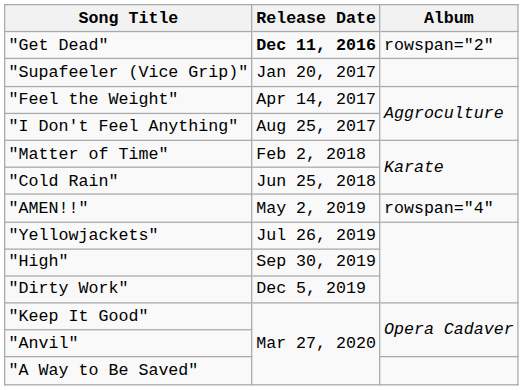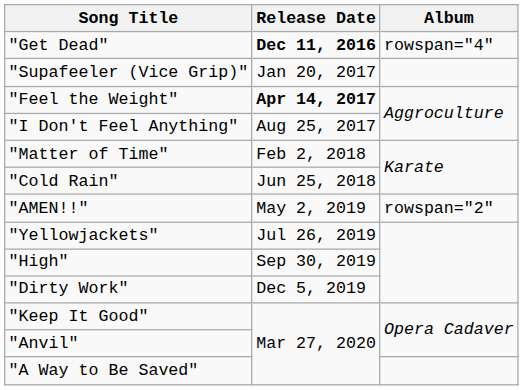(439, 45) rowspan="2" -> (439, 45) rowspan="4"
(316, 100) normal -> (316, 100) bold
(439, 208) rowspan="4" -> (439, 208) rowspan="2"
